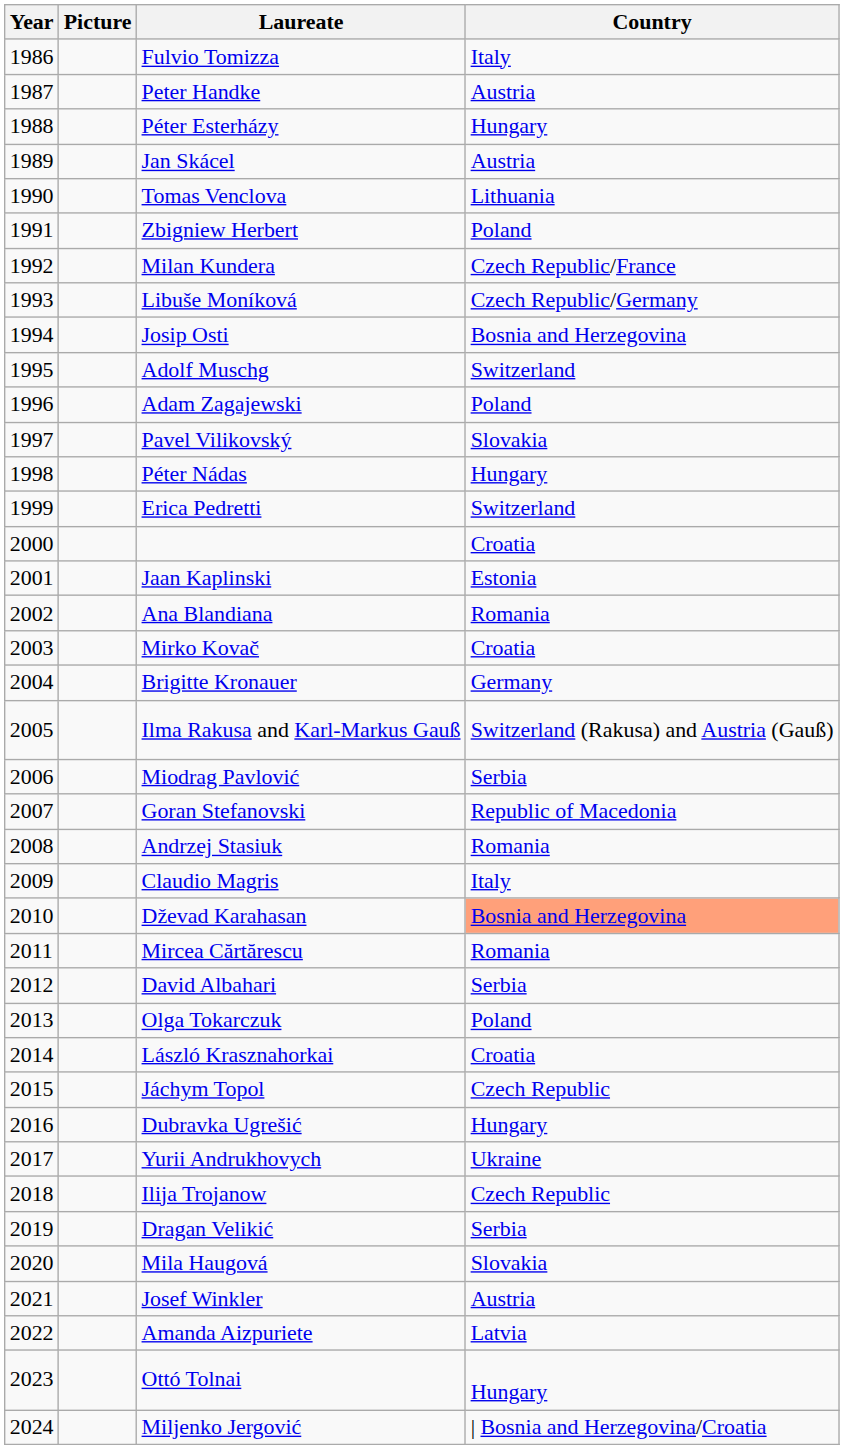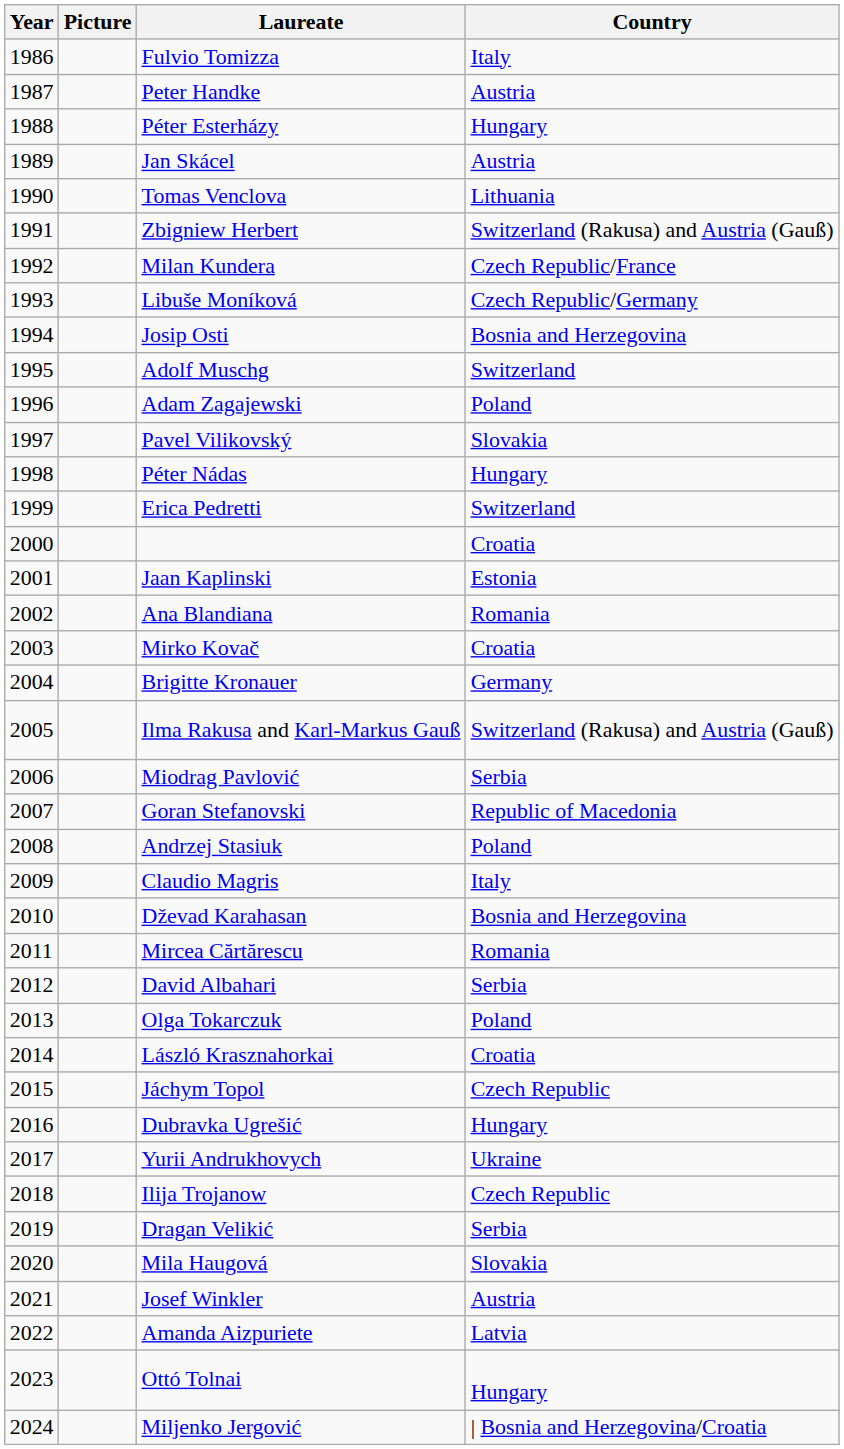(501, 230) Poland -> (652, 230) Switzerland (Rakusa) and Austria (Gauß)
(510, 846) Romania -> (501, 846) Poland
(578, 915) lightsalmon background -> (578, 915) no background
